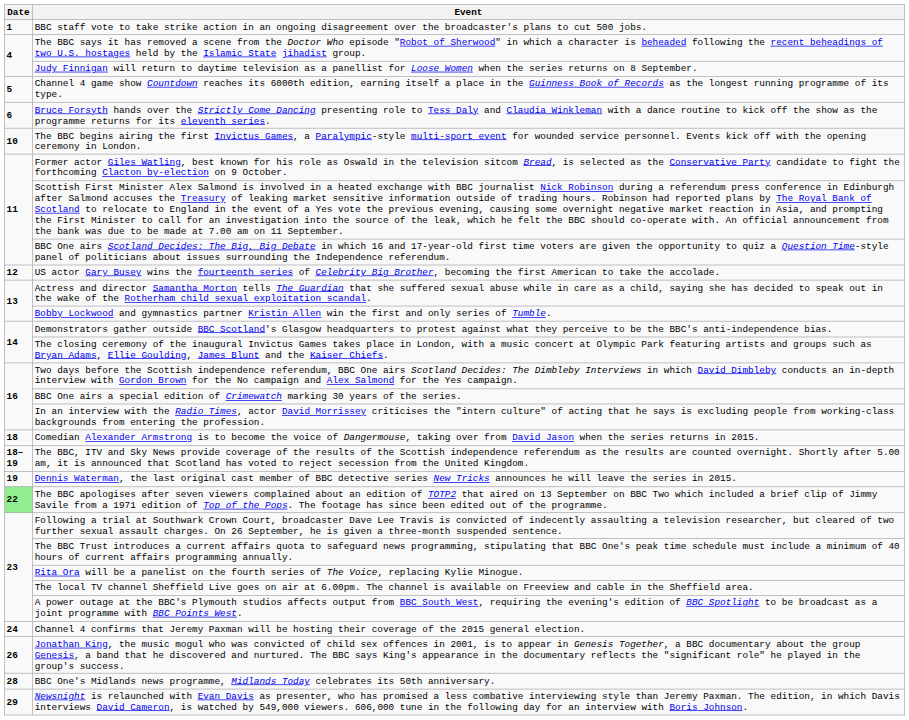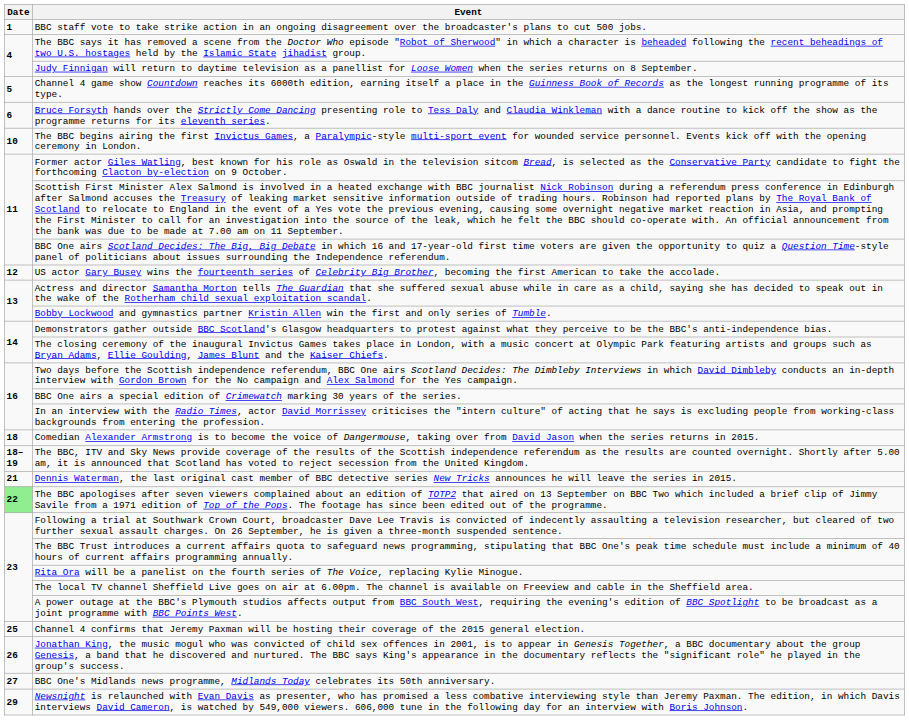(12, 479) 19 -> (12, 479) 21
(12, 629) 24 -> (12, 629) 25
(12, 681) 28 -> (12, 681) 27
